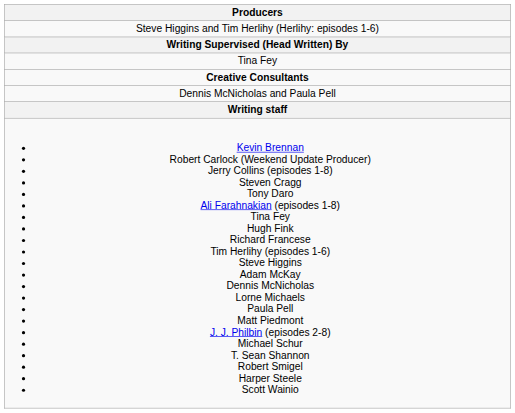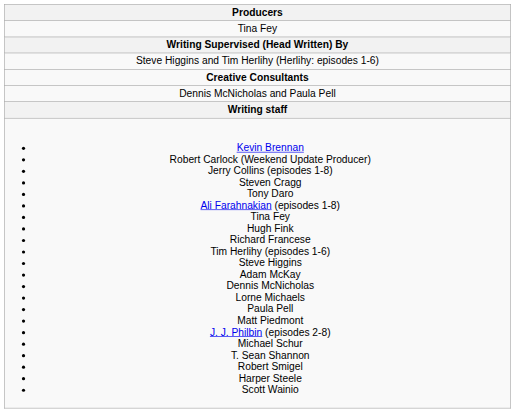(257, 28) Steve Higgins and Tim Herlihy (Herlihy: episodes 1-6) -> (257, 28) Tina Fey
(257, 61) Tina Fey -> (257, 61) Steve Higgins and Tim Herlihy (Herlihy: episodes 1-6)
